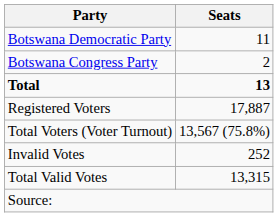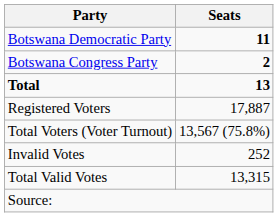(263, 39) normal -> (263, 39) bold
(266, 62) normal -> (266, 62) bold
